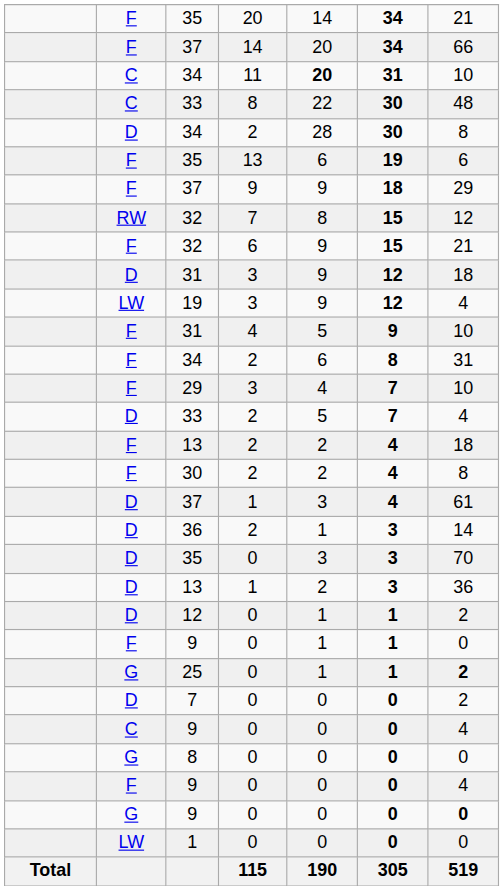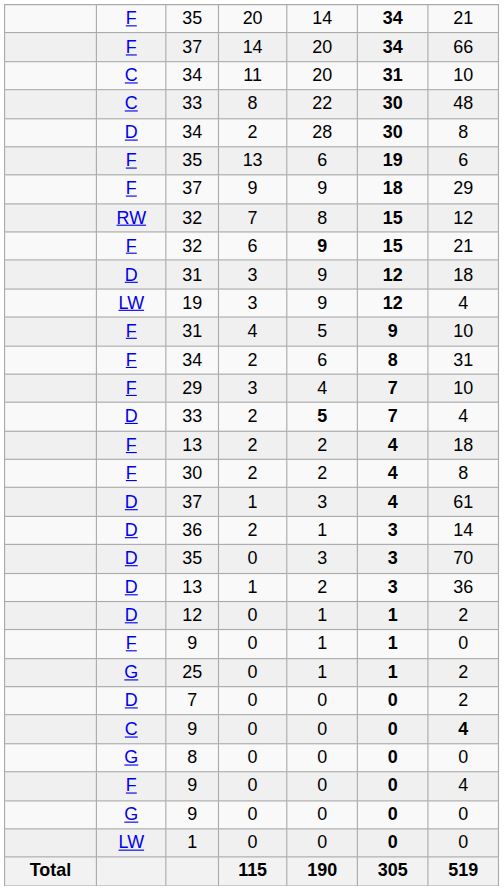(322, 75) bold -> (322, 75) normal
(322, 246) normal -> (322, 246) bold
(322, 416) normal -> (322, 416) bold
(463, 672) bold -> (463, 672) normal
(463, 729) normal -> (463, 729) bold
(463, 814) bold -> (463, 814) normal
